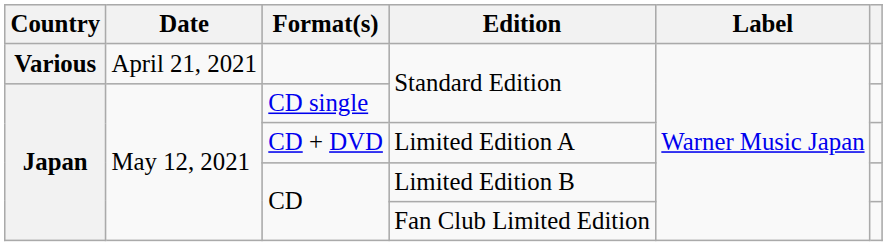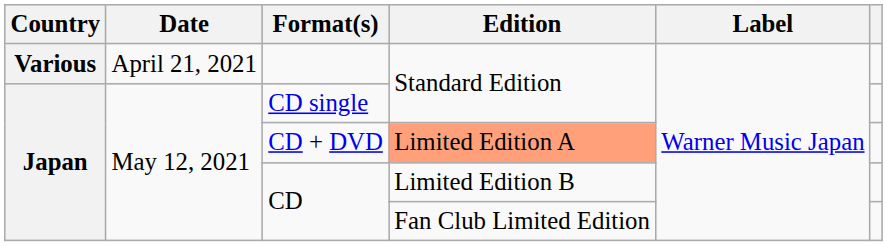(485, 142) no background -> (485, 142) lightsalmon background
